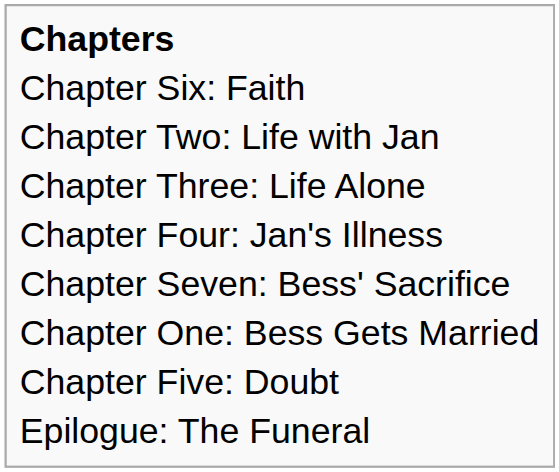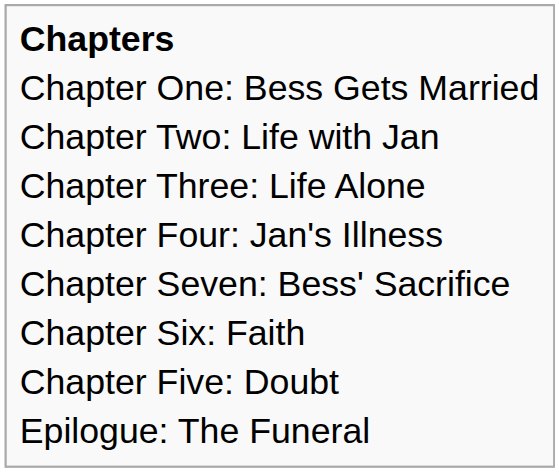(163, 88) Chapter Six: Faith -> (280, 88) Chapter One: Bess Gets Married
(280, 333) Chapter One: Bess Gets Married -> (163, 333) Chapter Six: Faith
